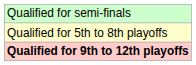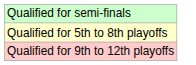(98, 51) bold -> (91, 51) normal
